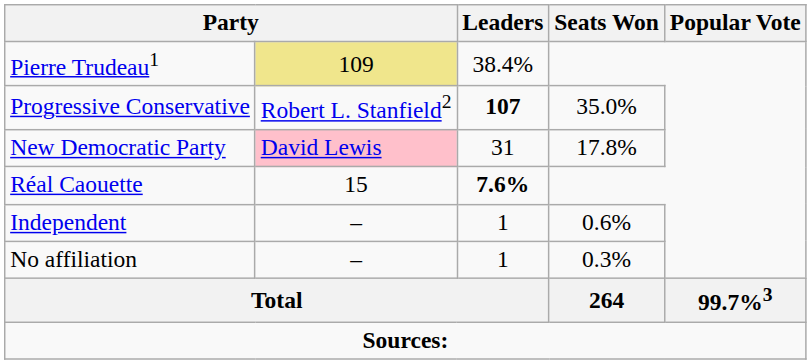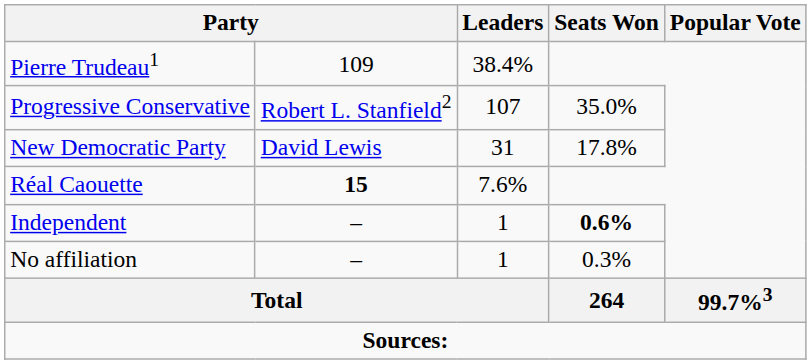(356, 63) khaki background -> (356, 63) no background
(503, 107) bold -> (503, 107) normal
(321, 147) pink background -> (321, 147) no background
(356, 185) normal -> (356, 185) bold
(503, 185) bold -> (503, 185) normal
(607, 222) normal -> (607, 222) bold
